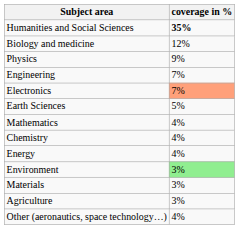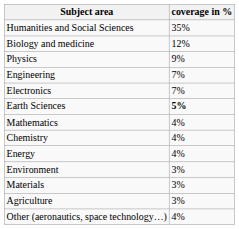(181, 28) bold -> (181, 28) normal
(178, 91) lightsalmon background -> (178, 91) no background
(178, 106) normal -> (179, 106) bold
(178, 169) lightgreen background -> (178, 169) no background
